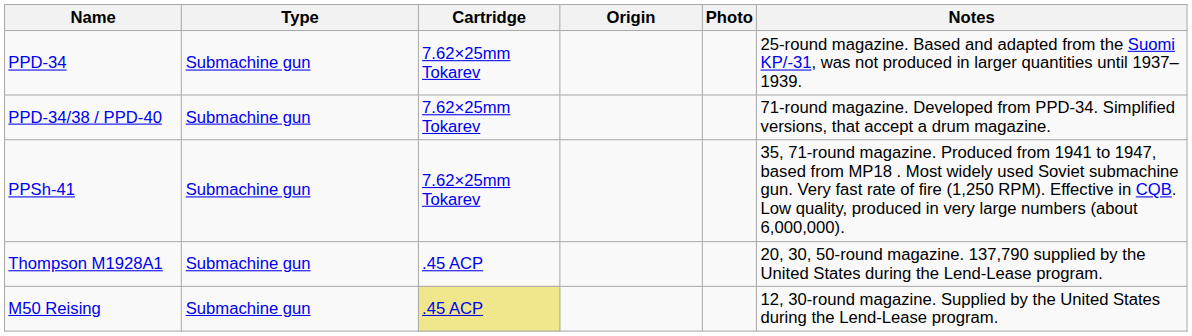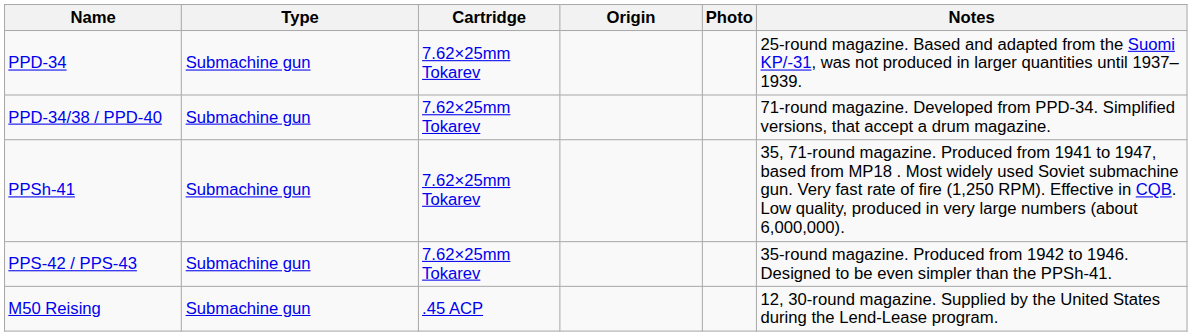+ row: (73, 263)
- row: (86, 263)
(453, 308) khaki background -> (453, 308) no background
